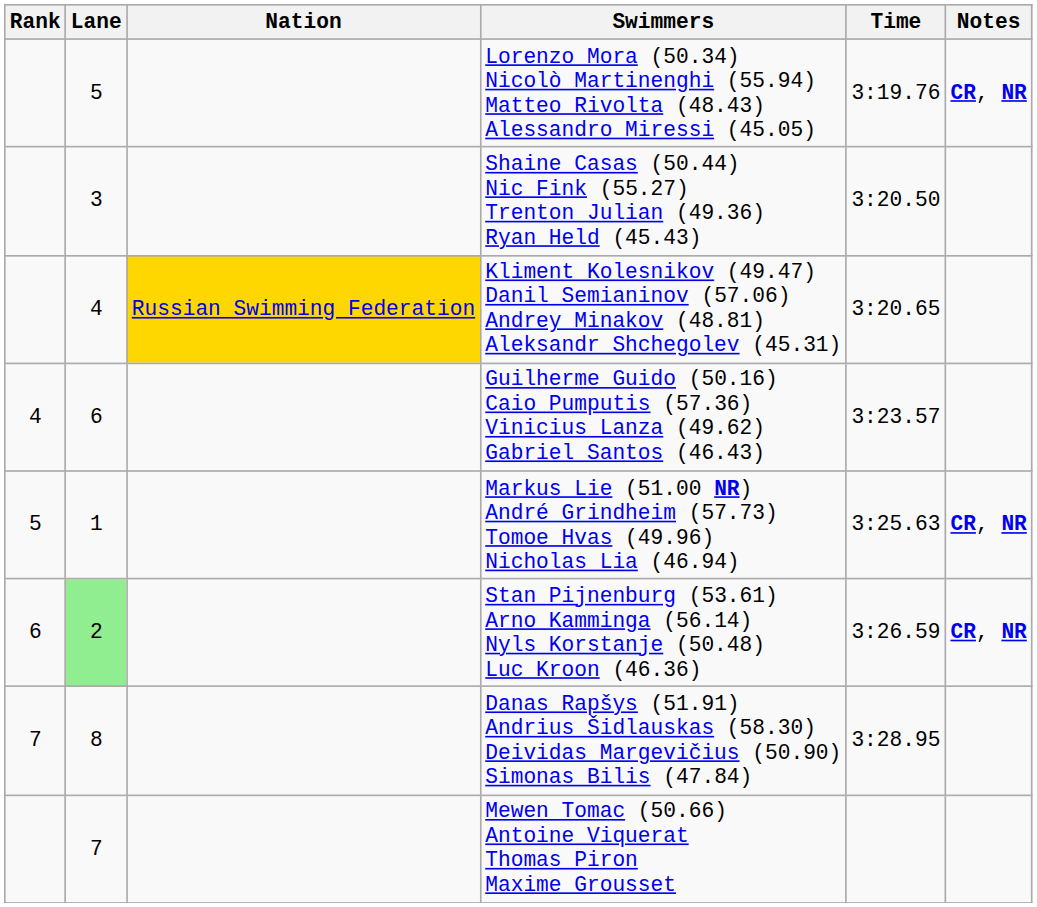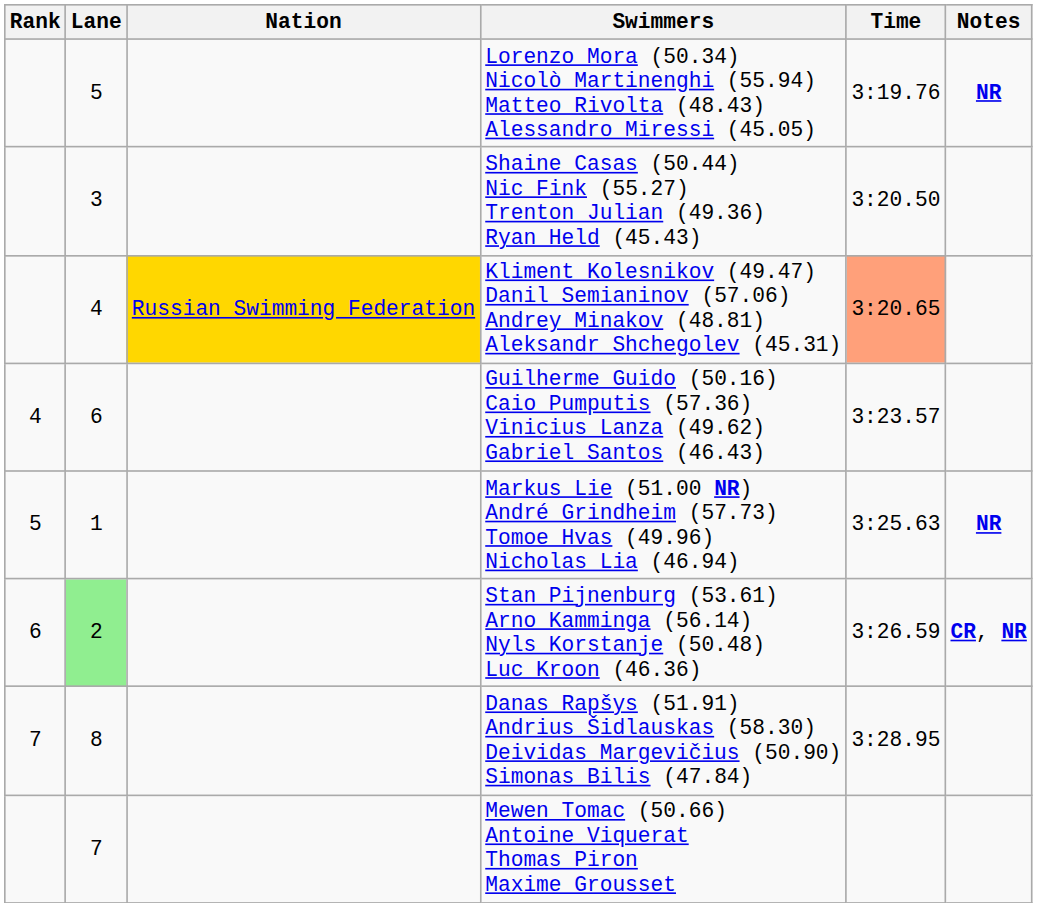(989, 93) CR, NR -> (989, 93) NR
(896, 309) no background -> (896, 309) lightsalmon background
(989, 525) CR, NR -> (989, 525) NR
